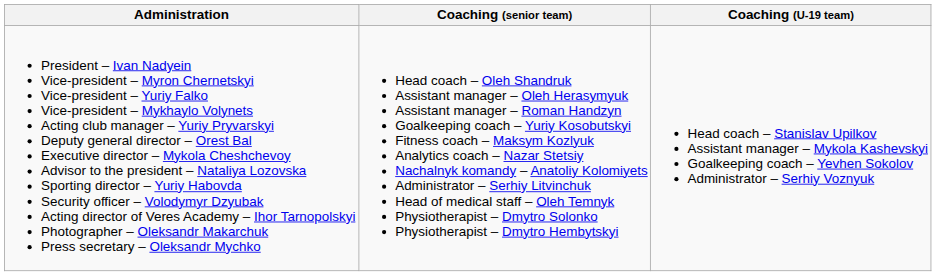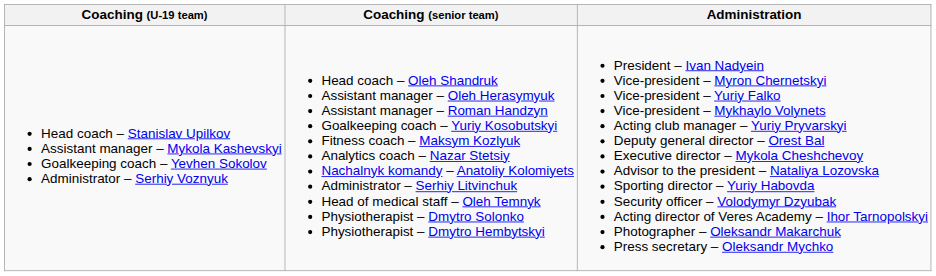columns swapped: (181, 15) <-> (791, 15)
